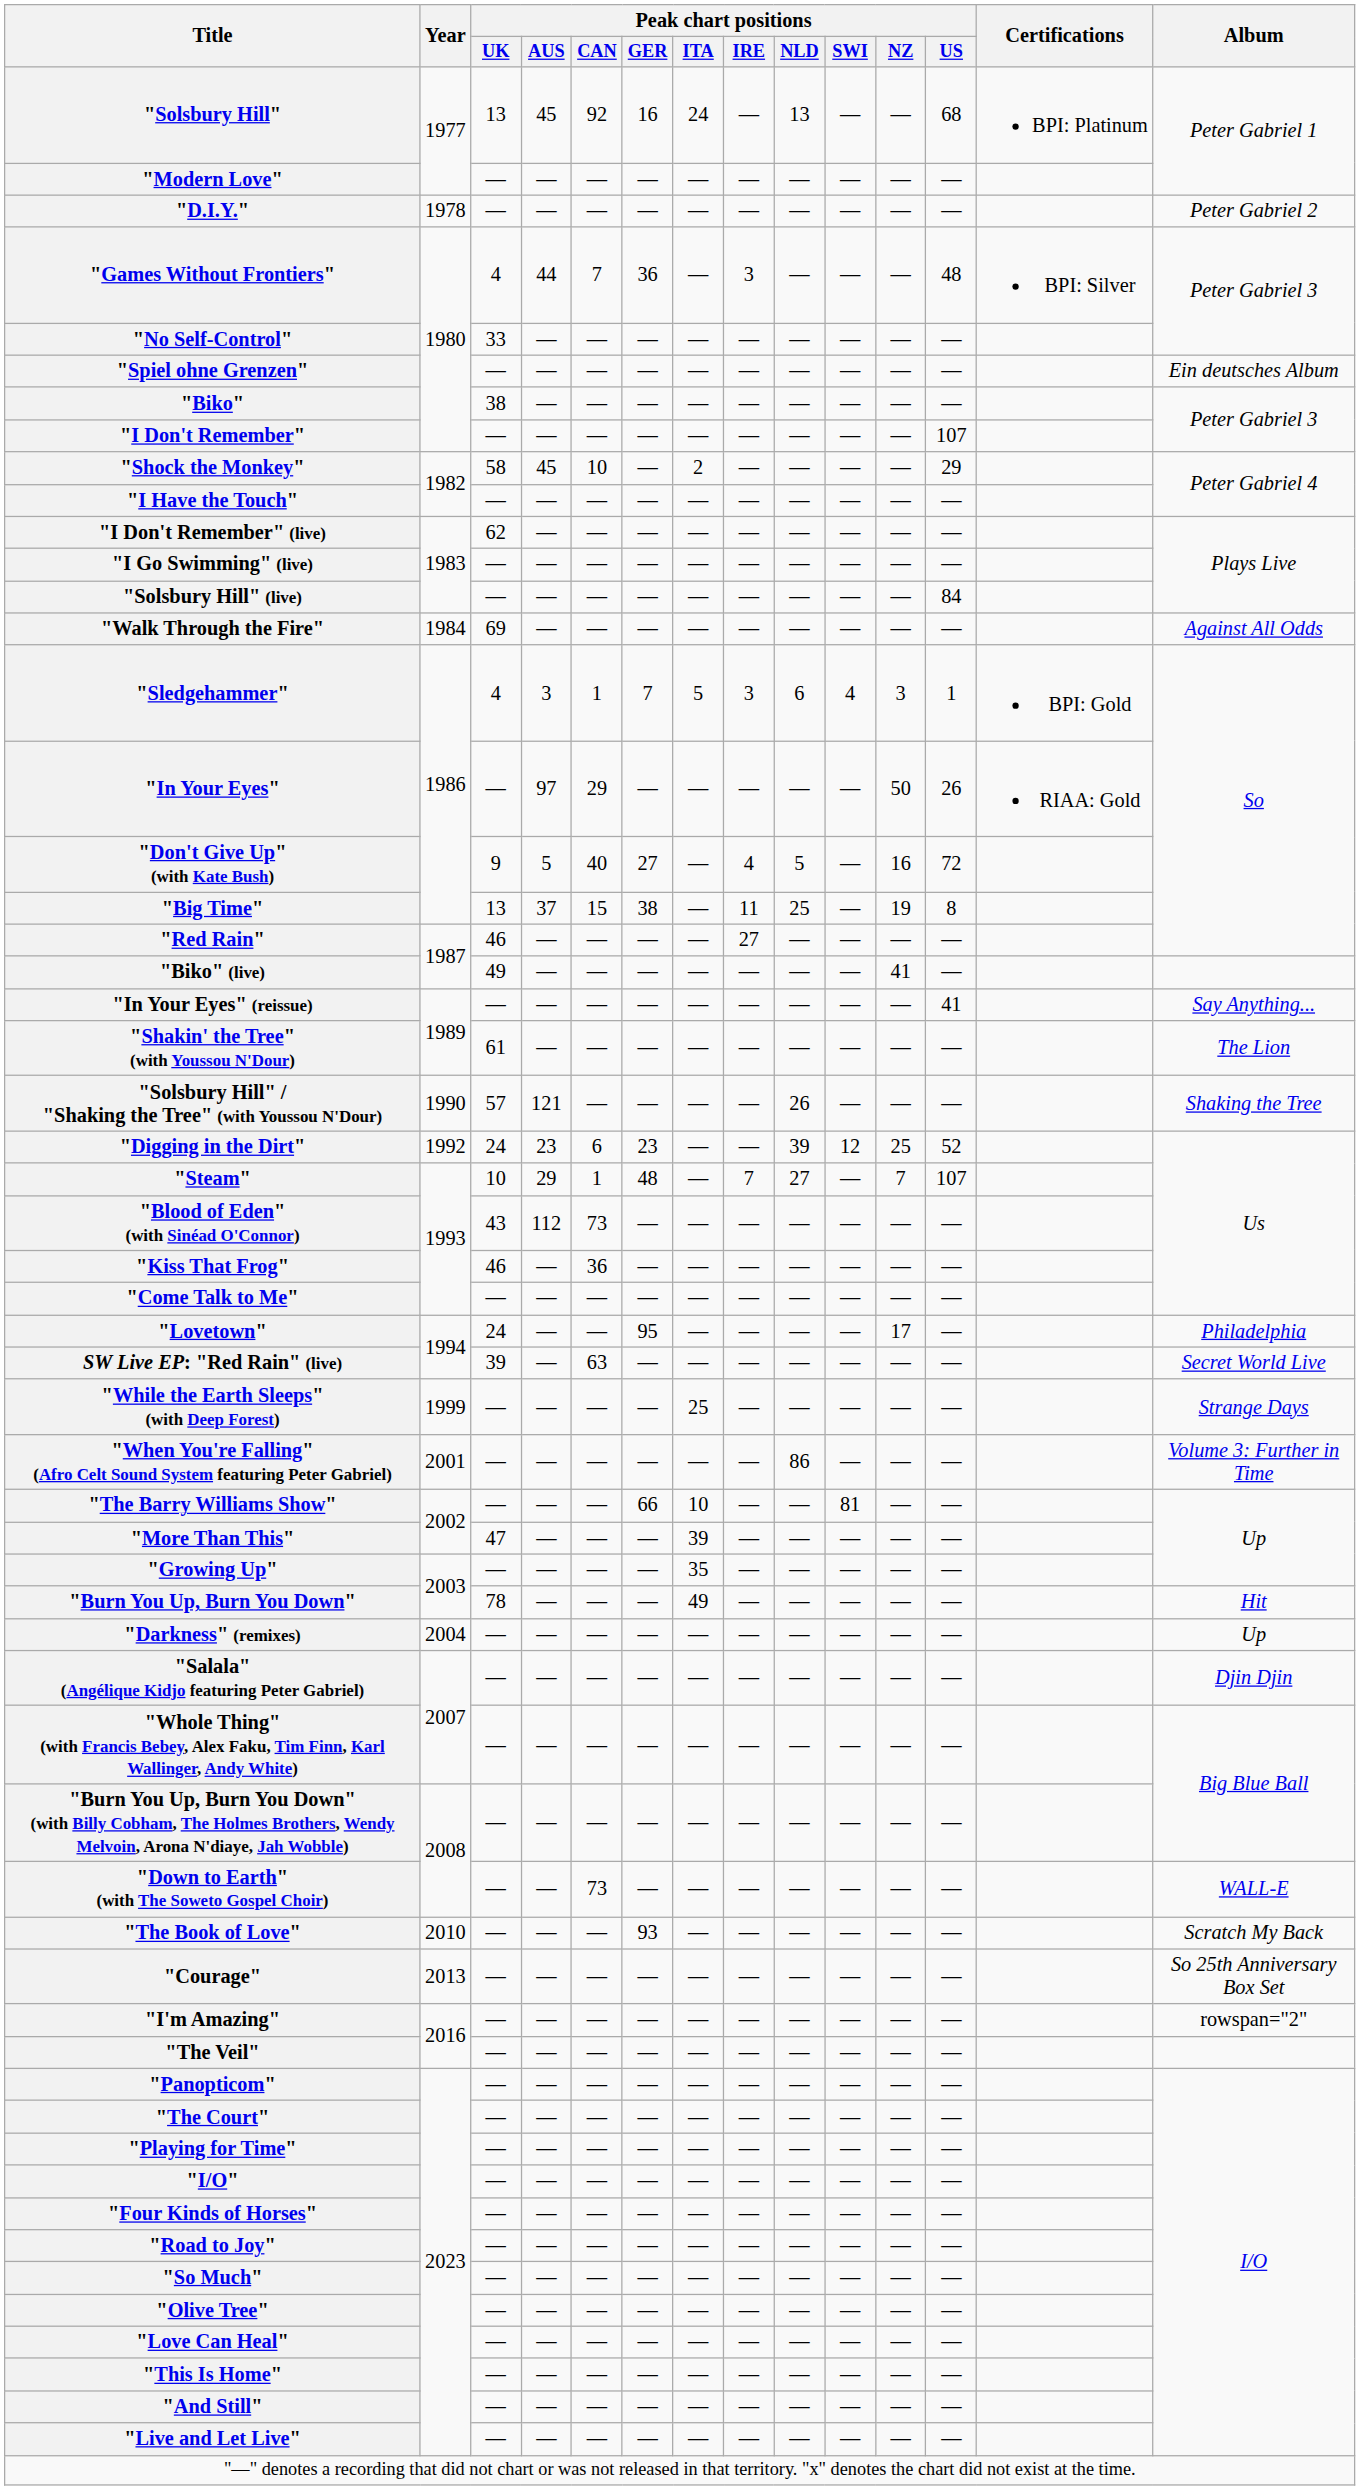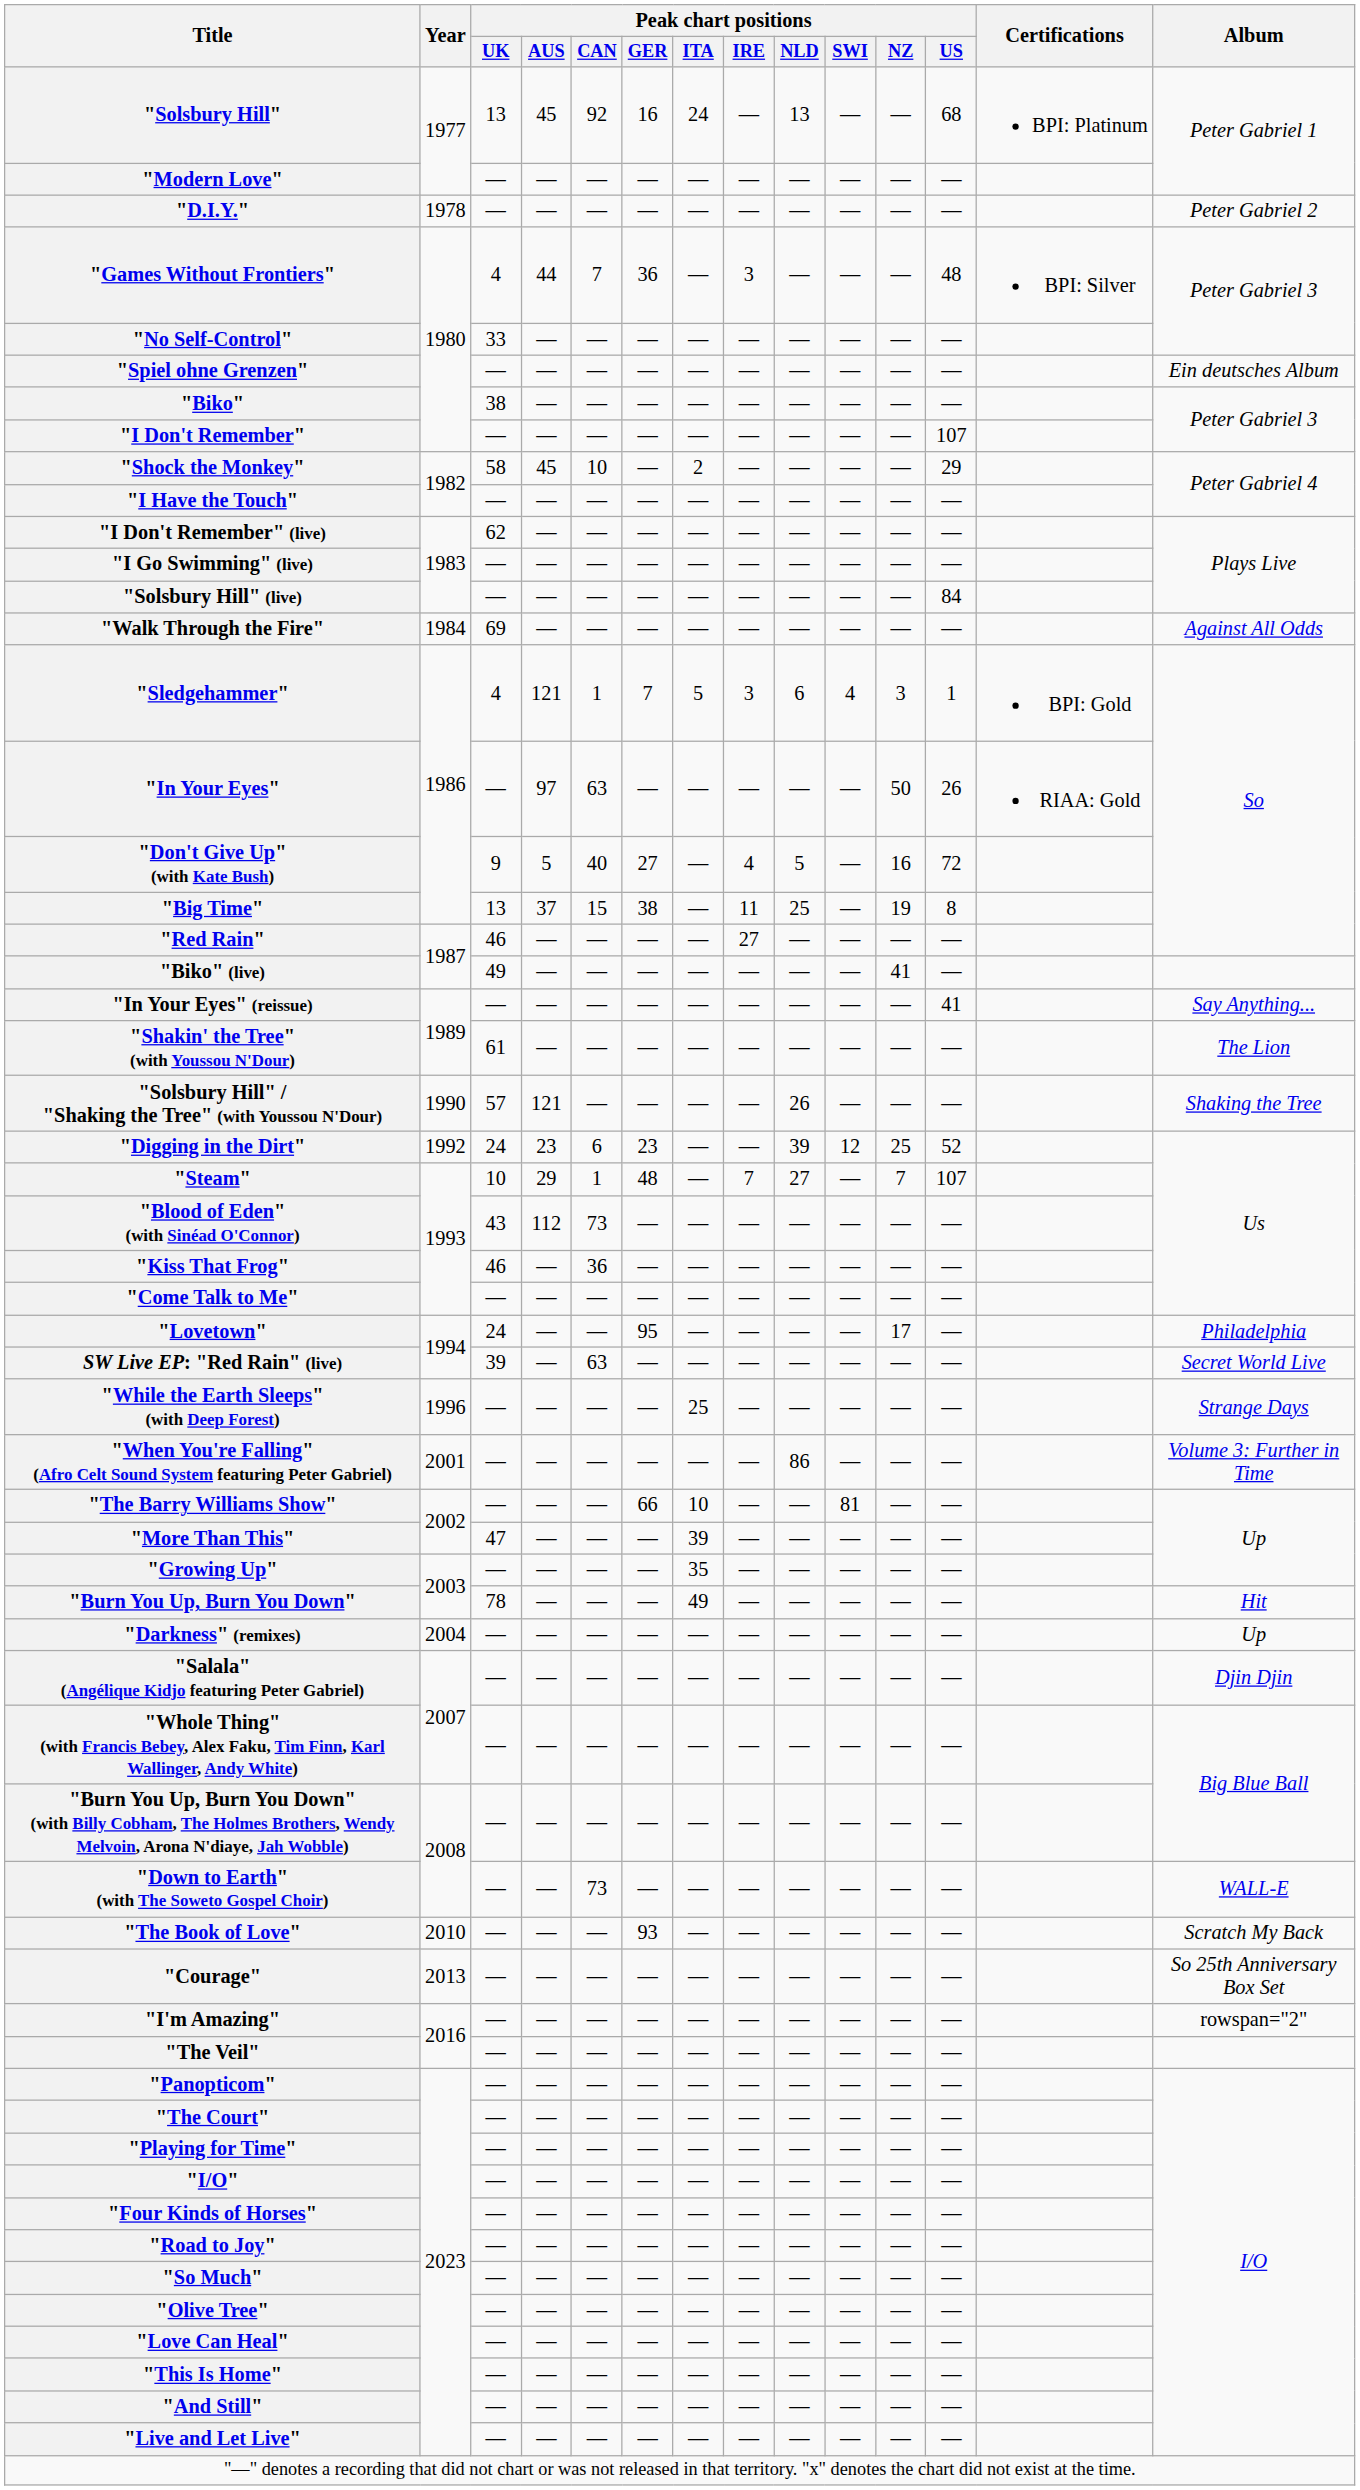(546, 692) 3 -> (546, 692) 121
(597, 788) 29 -> (597, 788) 63
(445, 1406) 1999 -> (445, 1406) 1996
